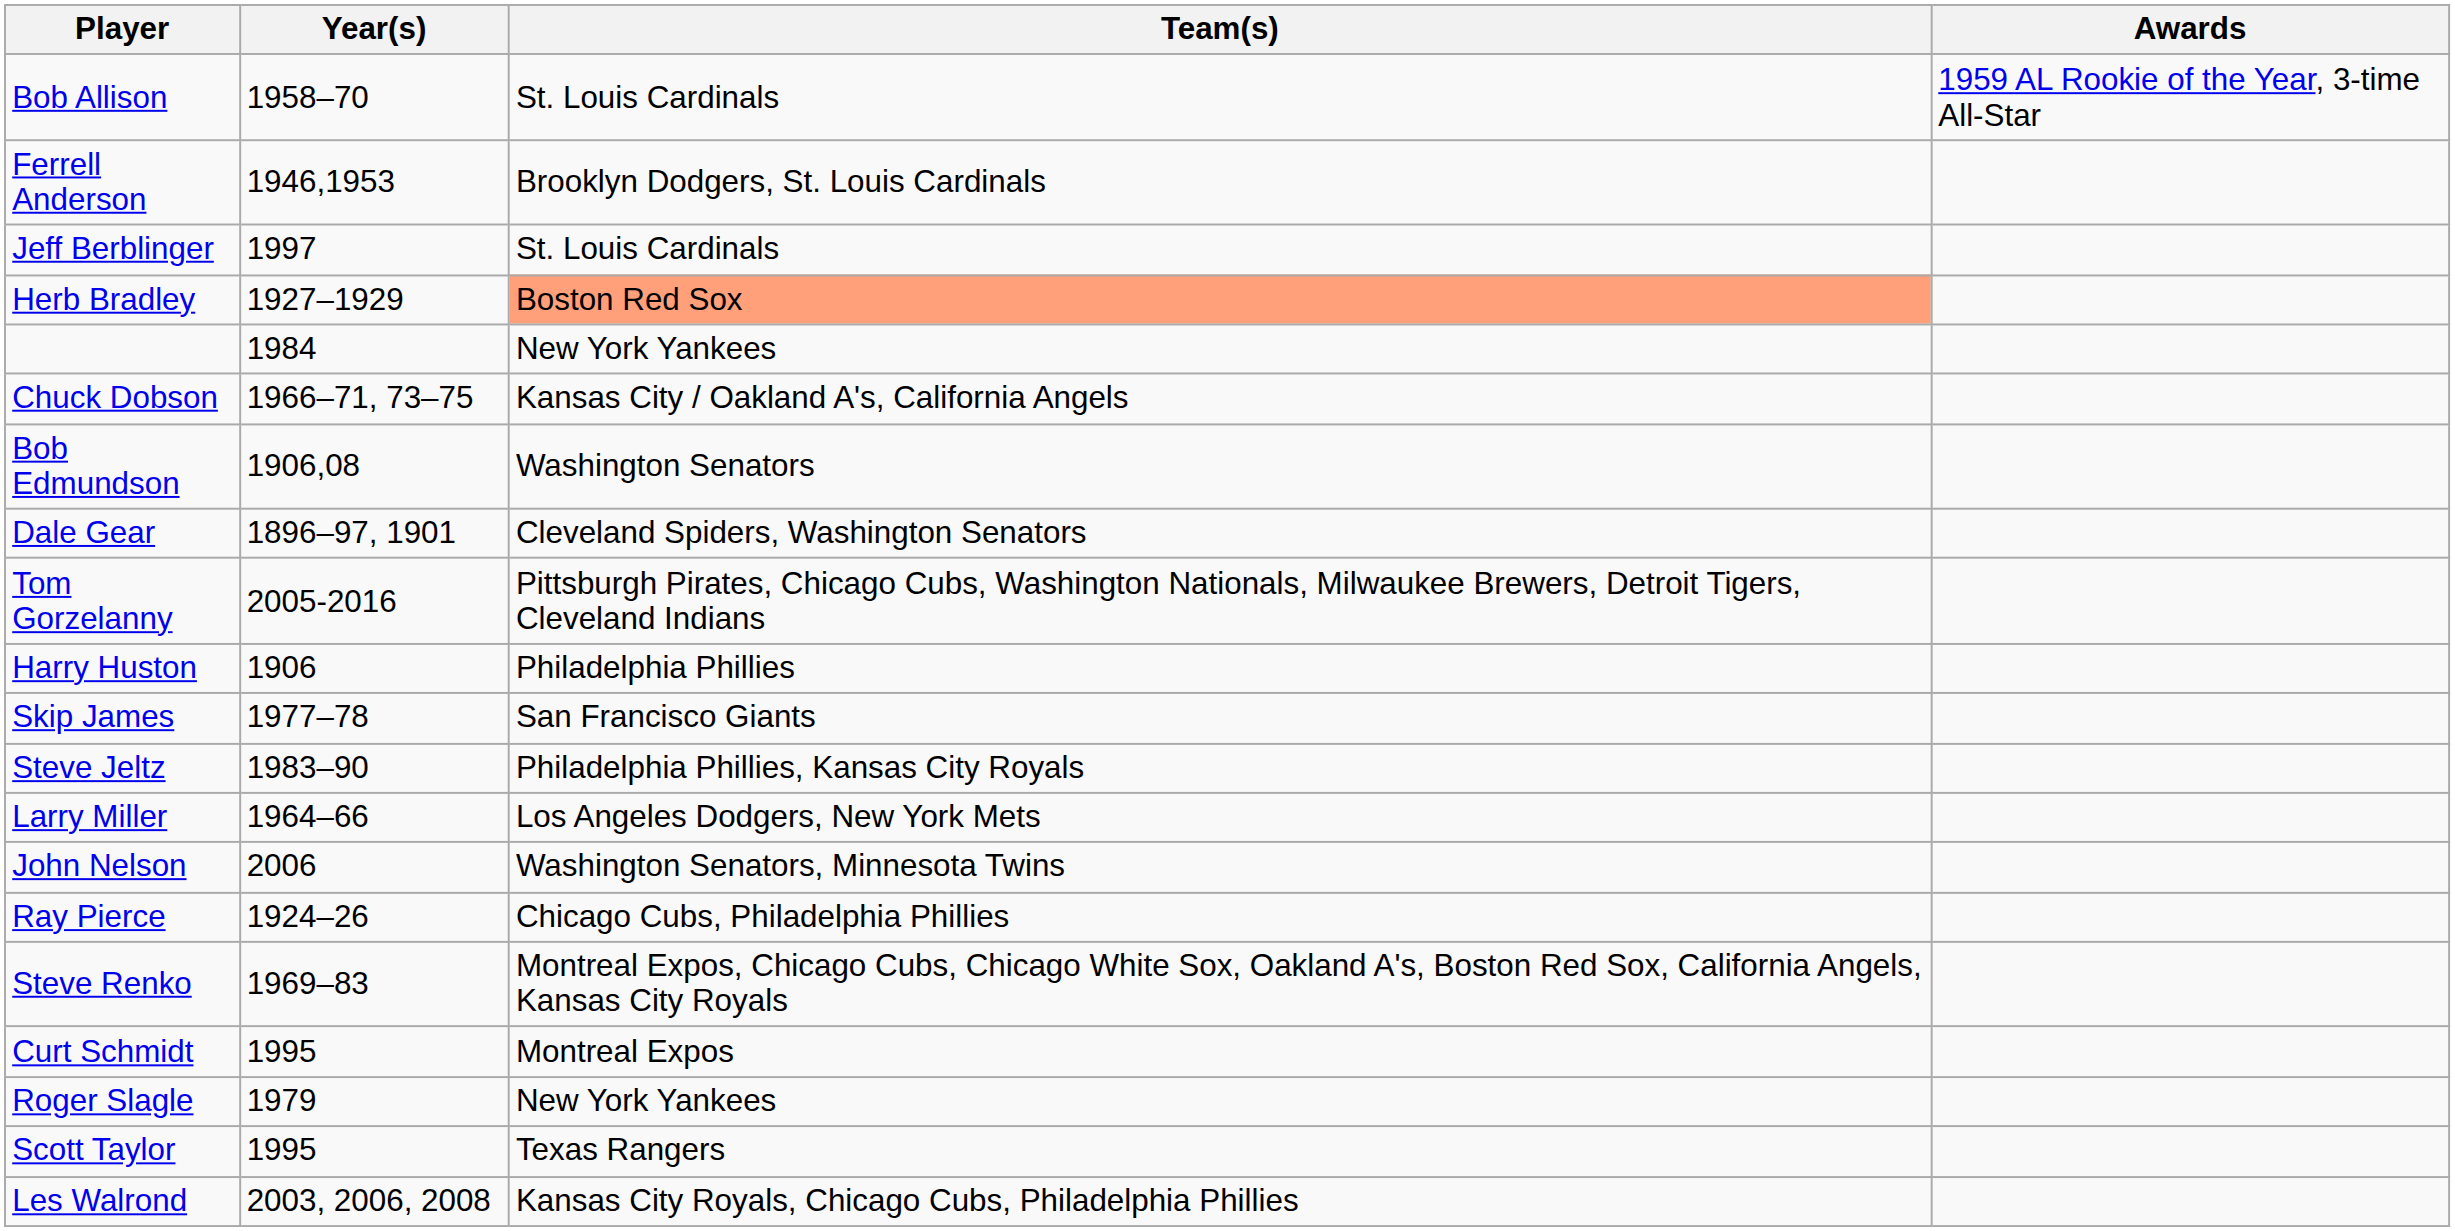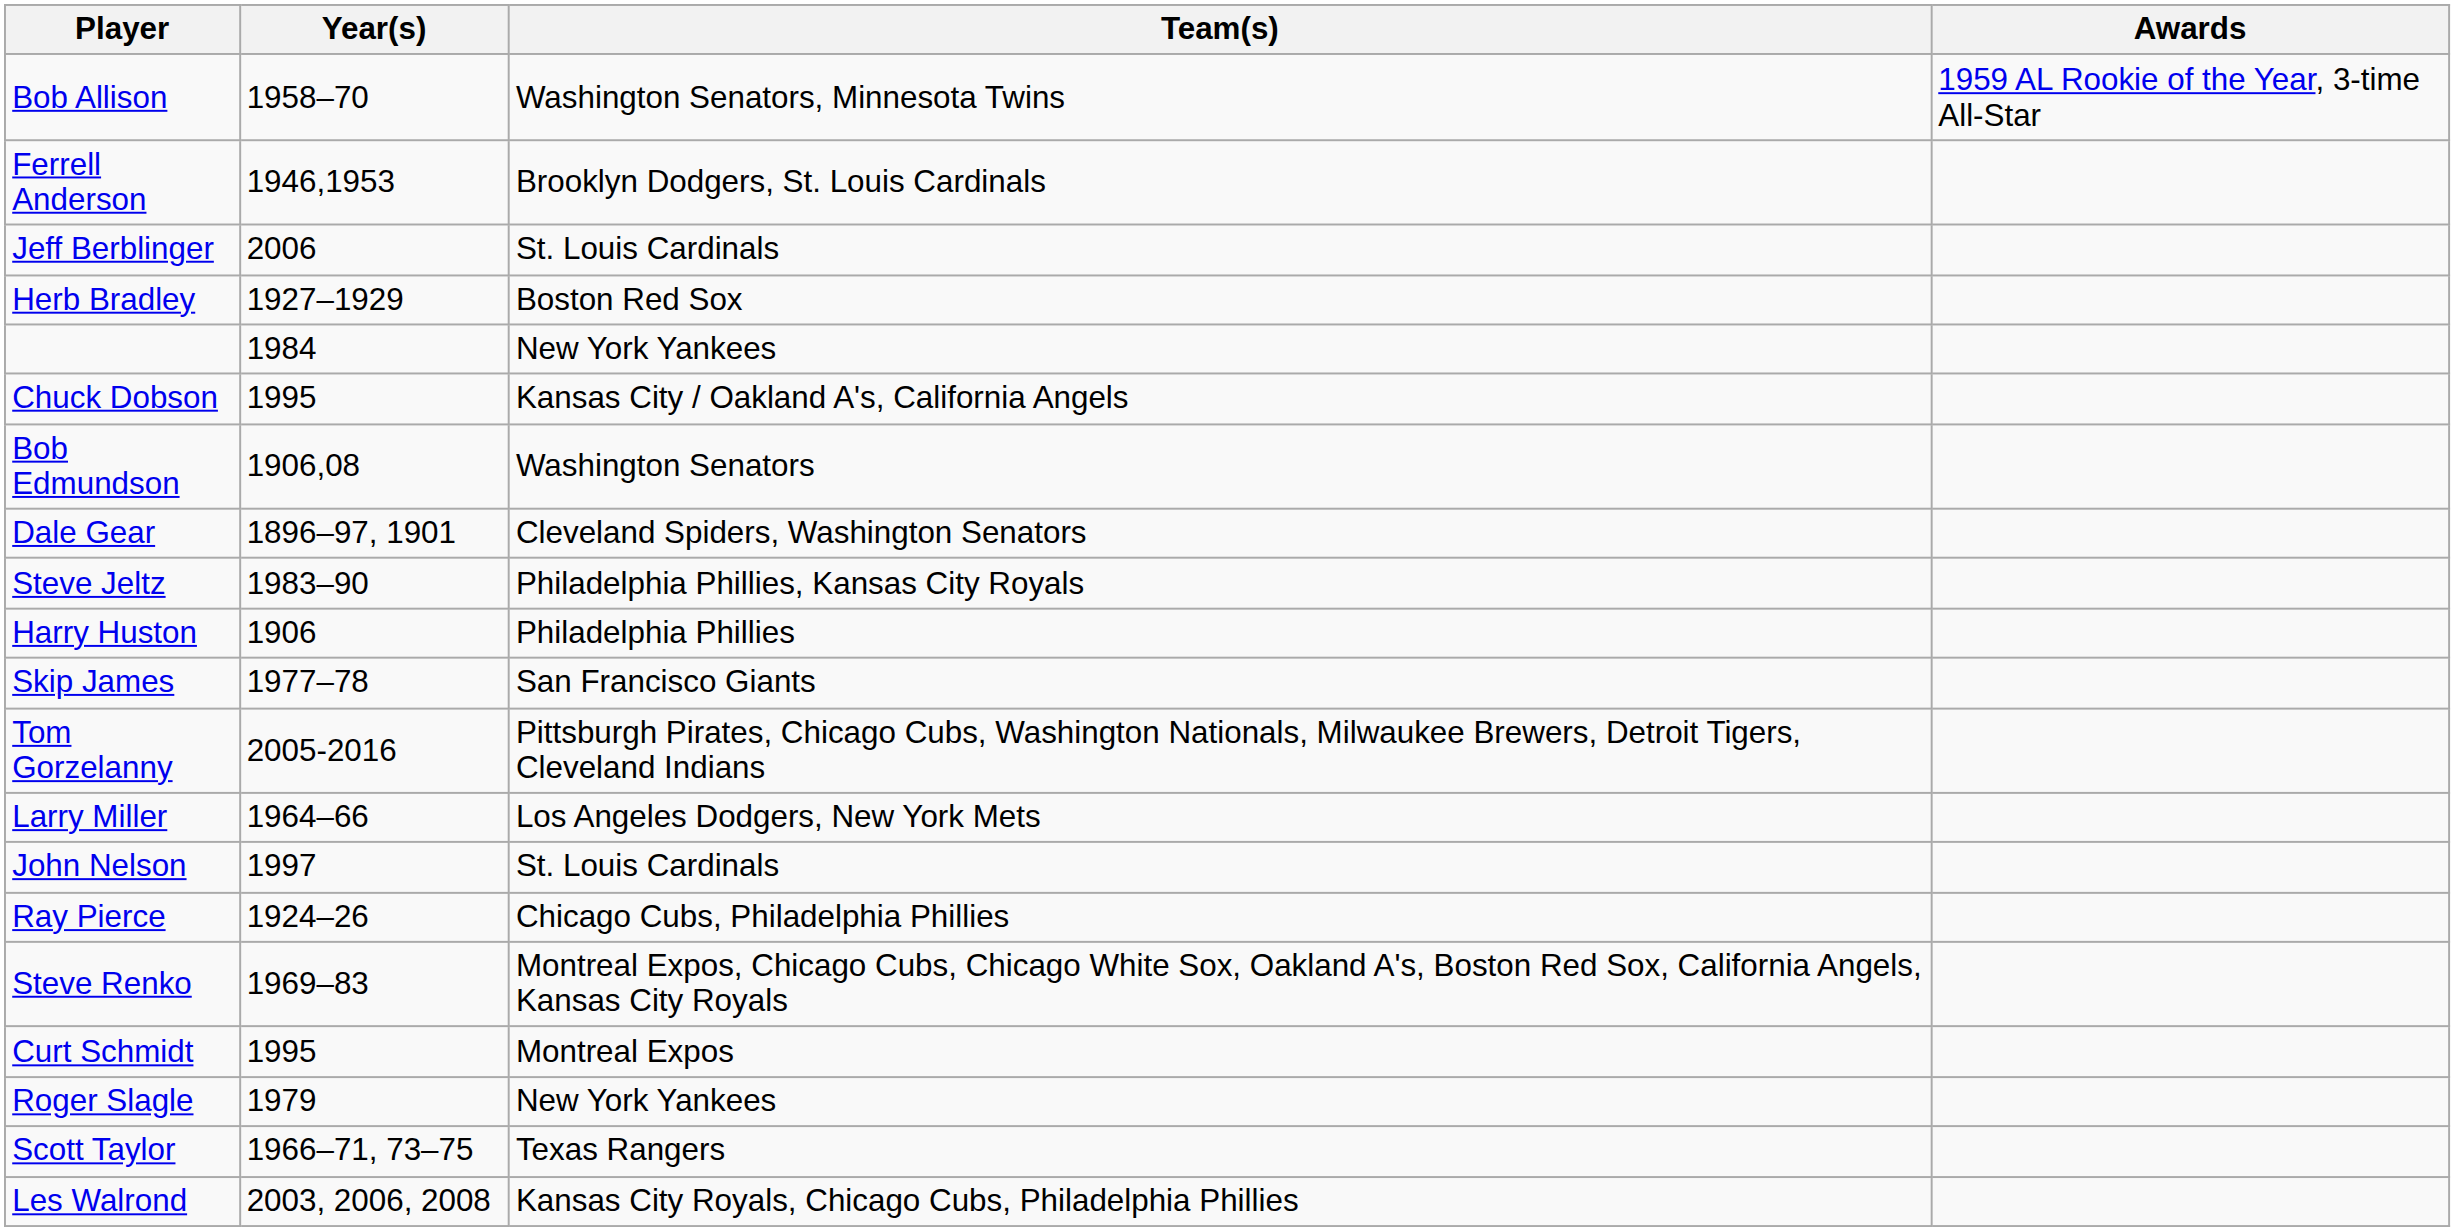(648, 96) St. Louis Cardinals -> (790, 96) Washington Senators, Minnesota Twins
(282, 249) 1997 -> (282, 249) 2006
(629, 298) lightsalmon background -> (629, 298) no background
(360, 398) 1966–71, 73–75 -> (282, 398) 1995
rows swapped: (92, 600) <-> (89, 767)
(282, 866) 2006 -> (282, 866) 1997
(790, 866) Washington Senators, Minnesota Twins -> (648, 866) St. Louis Cardinals
(282, 1150) 1995 -> (360, 1150) 1966–71, 73–75
